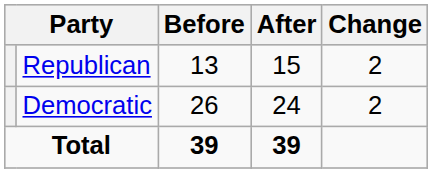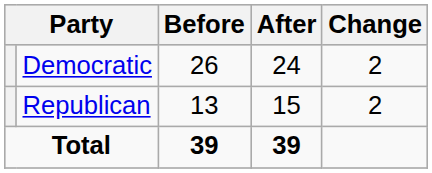rows swapped: (87, 106) <-> (87, 65)
